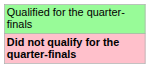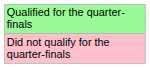(63, 48) bold -> (58, 48) normal
